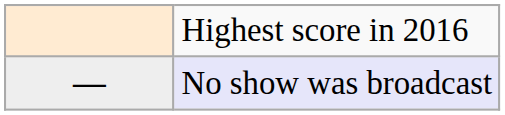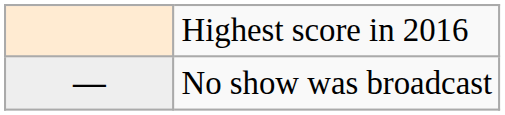(337, 82) lavender background -> (337, 82) no background
